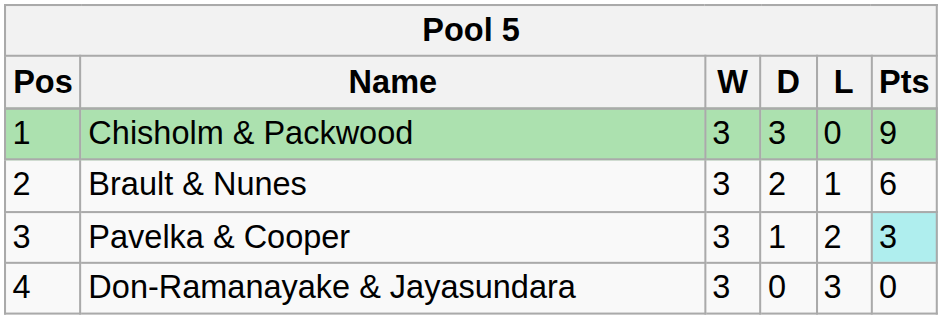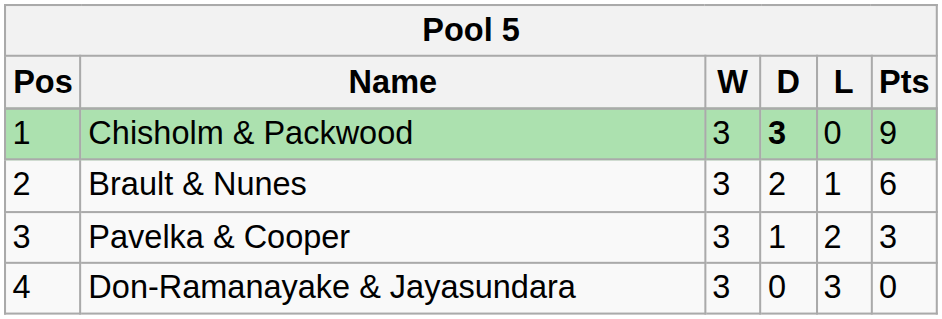(777, 133) normal -> (777, 133) bold
(888, 236) paleturquoise background -> (888, 236) no background
